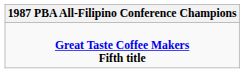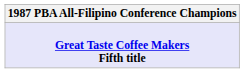(122, 51) no background -> (122, 51) lavender background
